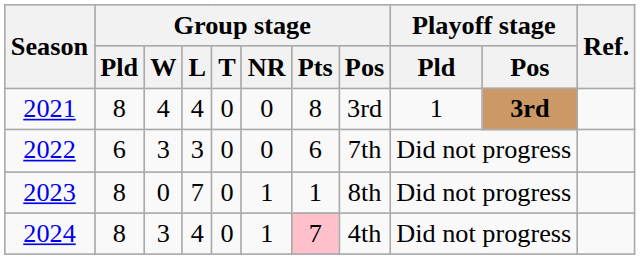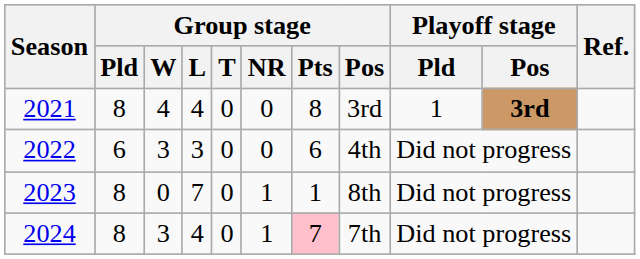(365, 150) 7th -> (365, 150) 4th
(365, 233) 4th -> (365, 233) 7th
